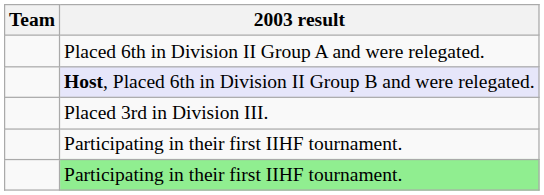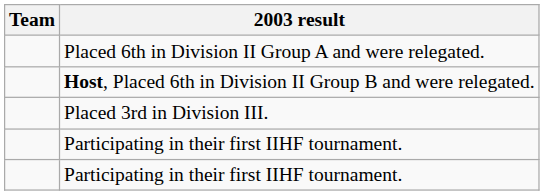(299, 81) lavender background -> (299, 81) no background
(233, 174) lightgreen background -> (233, 174) no background
